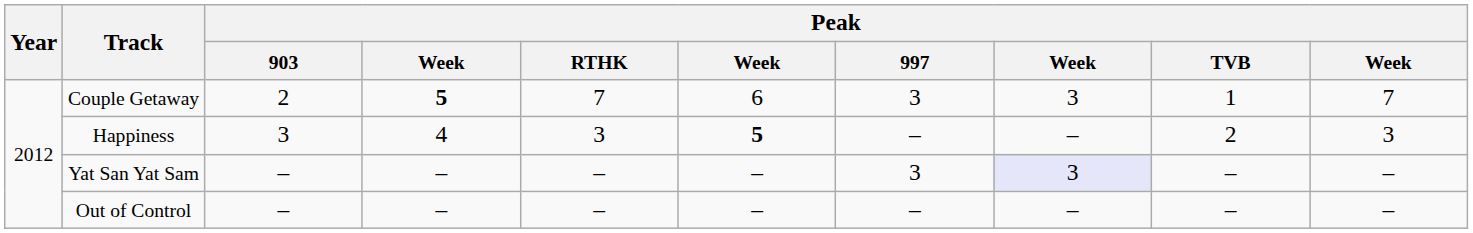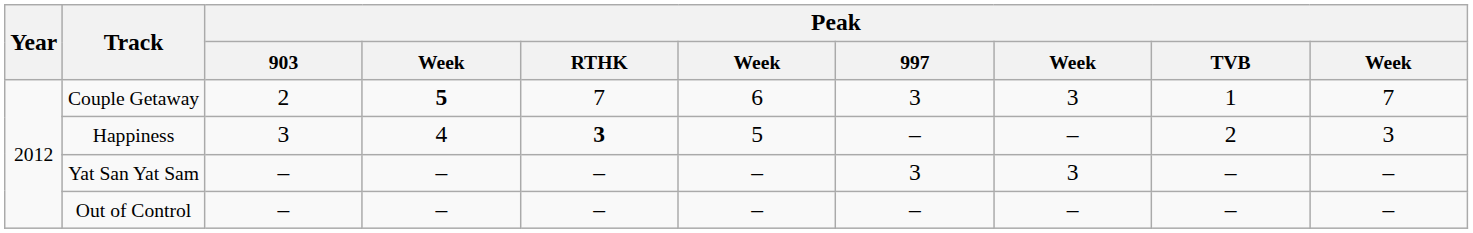(599, 135) normal -> (599, 135) bold
(757, 135) bold -> (757, 135) normal
(1073, 172) lavender background -> (1073, 172) no background
